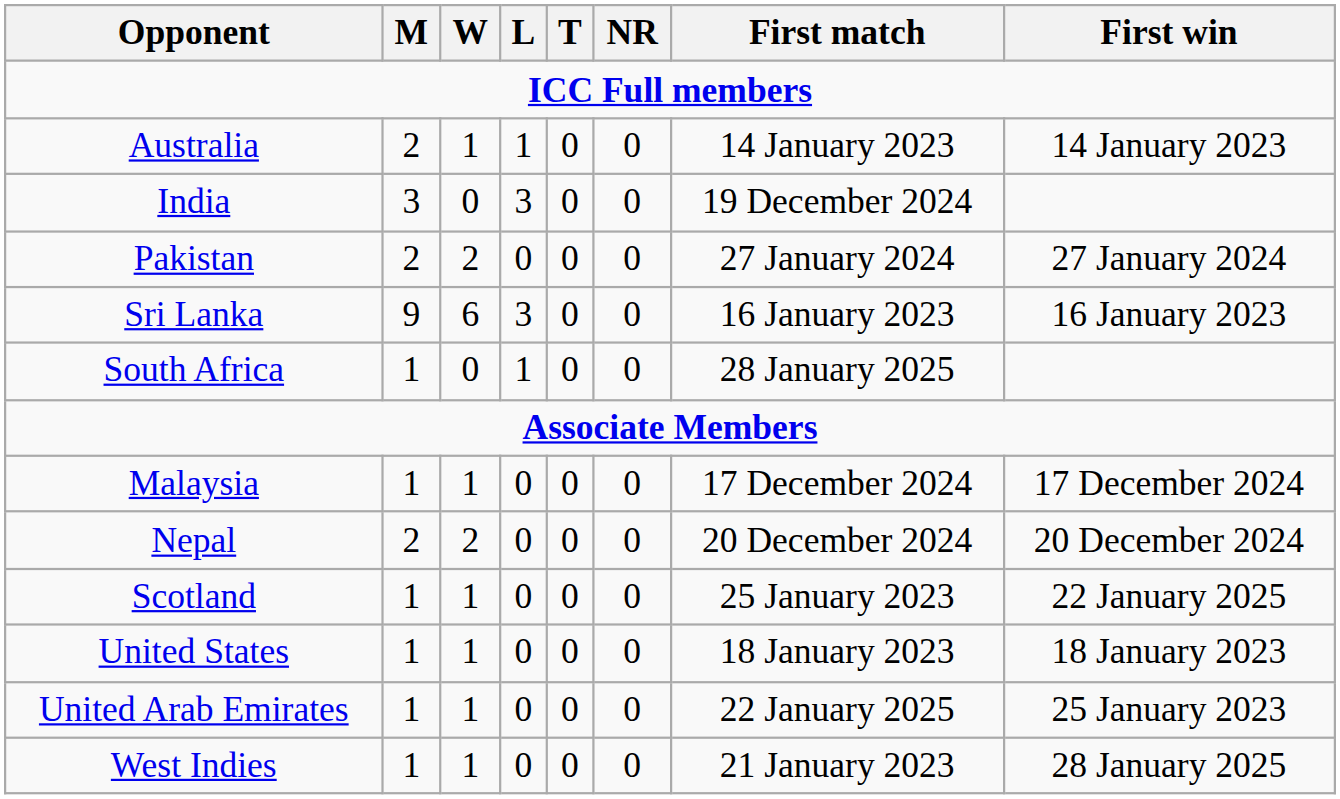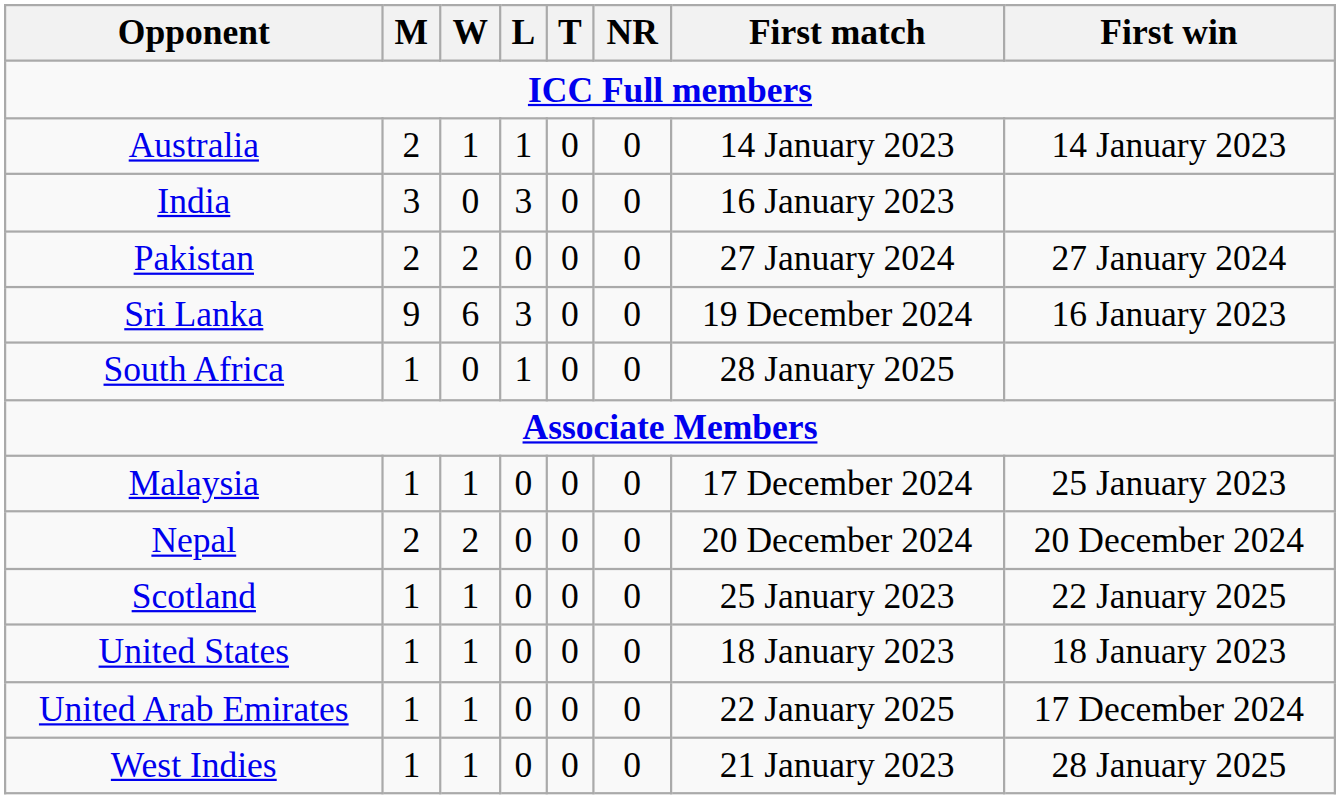(837, 201) 19 December 2024 -> (837, 201) 16 January 2023
(837, 314) 16 January 2023 -> (837, 314) 19 December 2024
(1169, 483) 17 December 2024 -> (1169, 483) 25 January 2023
(1169, 708) 25 January 2023 -> (1169, 708) 17 December 2024
